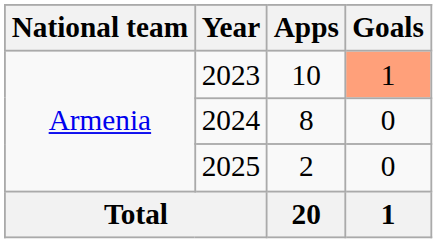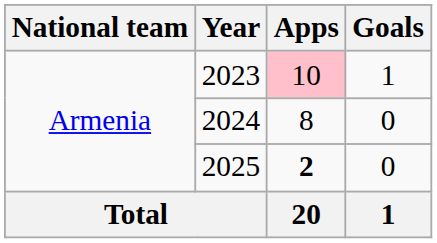(306, 74) no background -> (306, 74) pink background
(388, 74) lightsalmon background -> (388, 74) no background
(306, 167) normal -> (306, 167) bold
